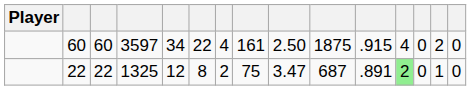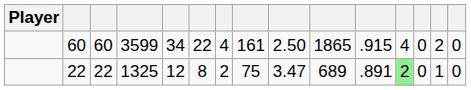(139, 44) 3597 -> (139, 44) 3599
(333, 44) 1875 -> (333, 44) 1865
(333, 71) 687 -> (333, 71) 689
